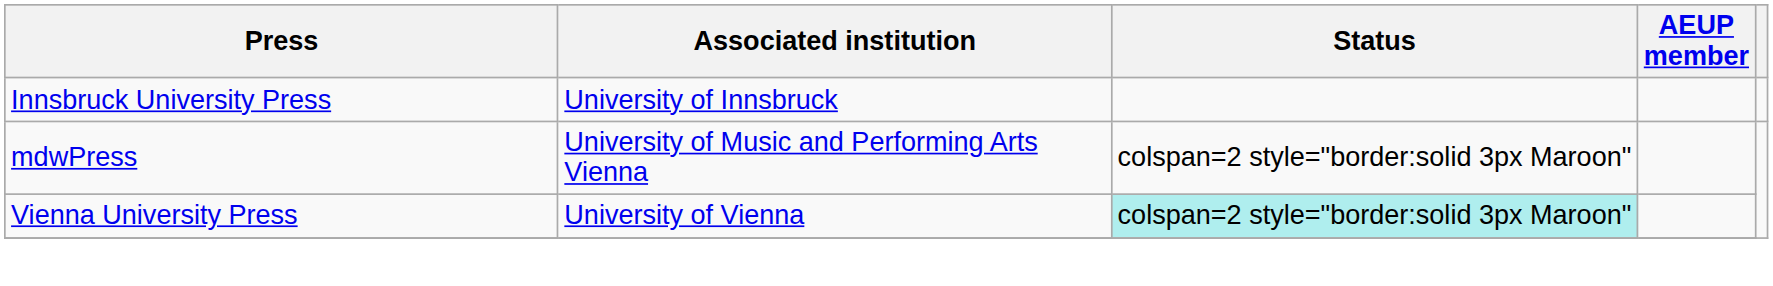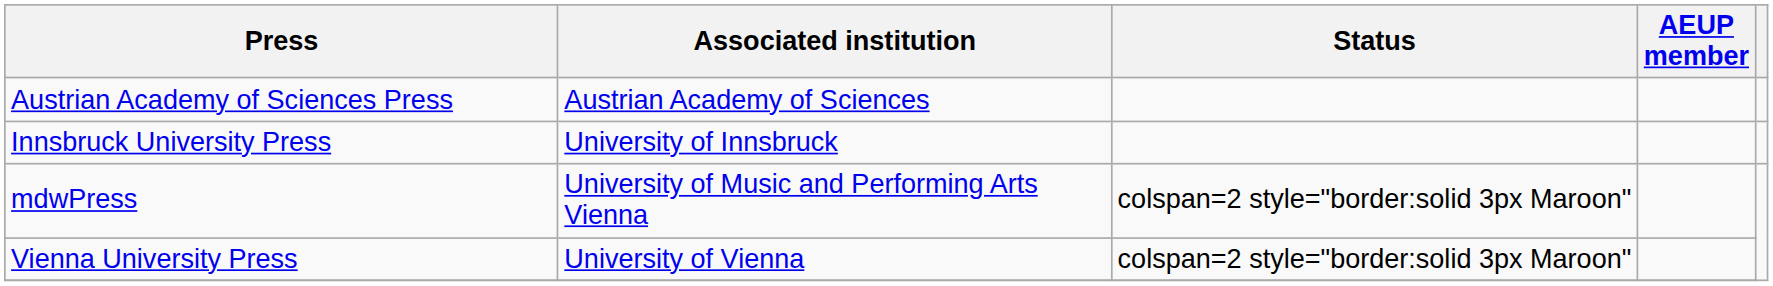+ row: (232, 99)
(1374, 215) paleturquoise background -> (1374, 258) no background
